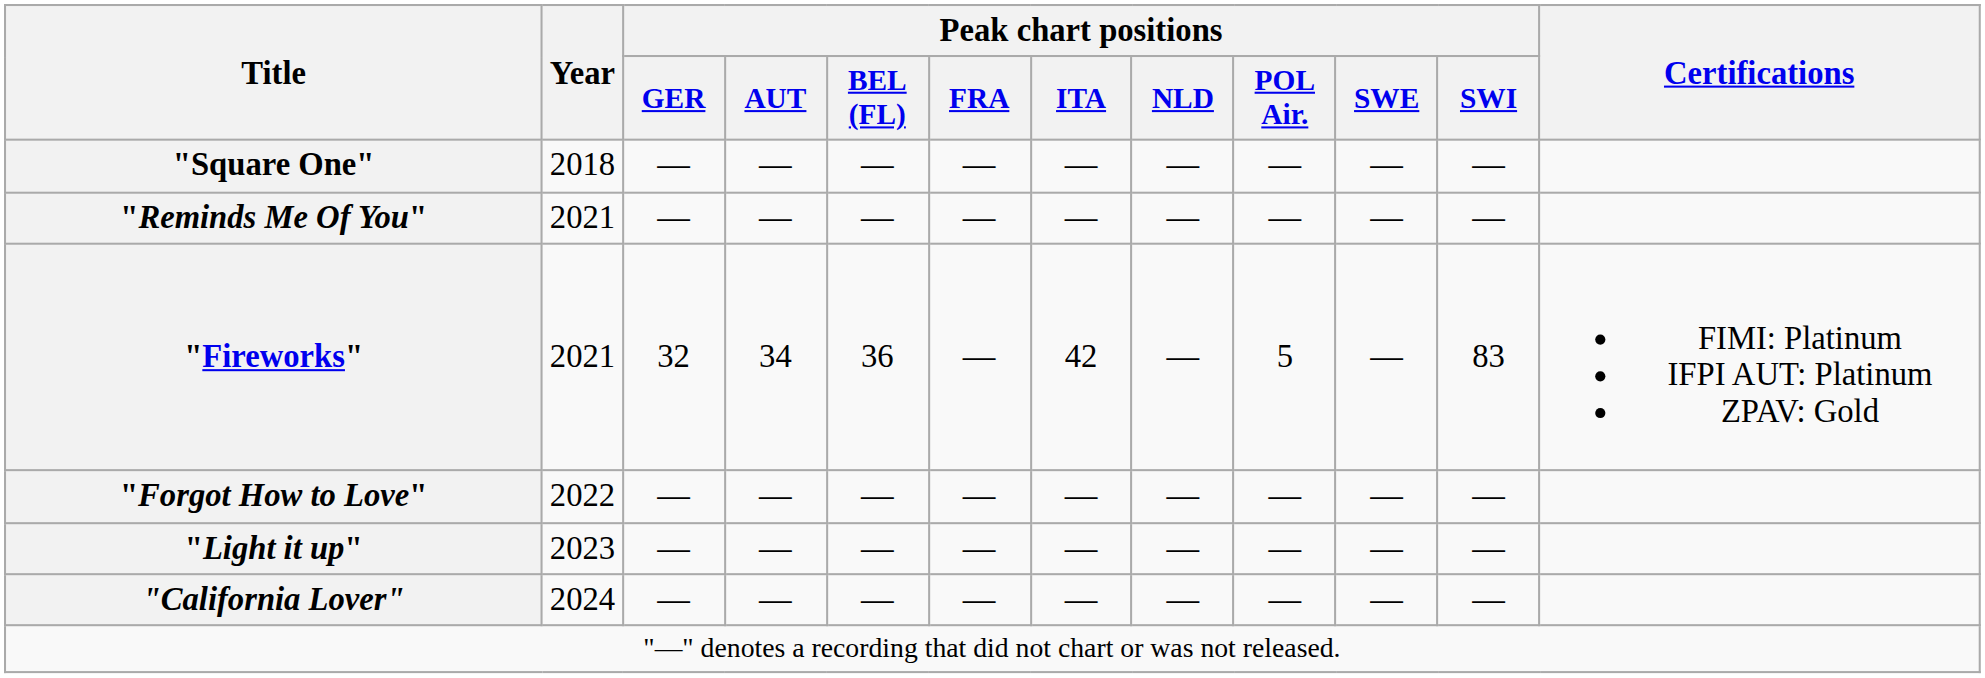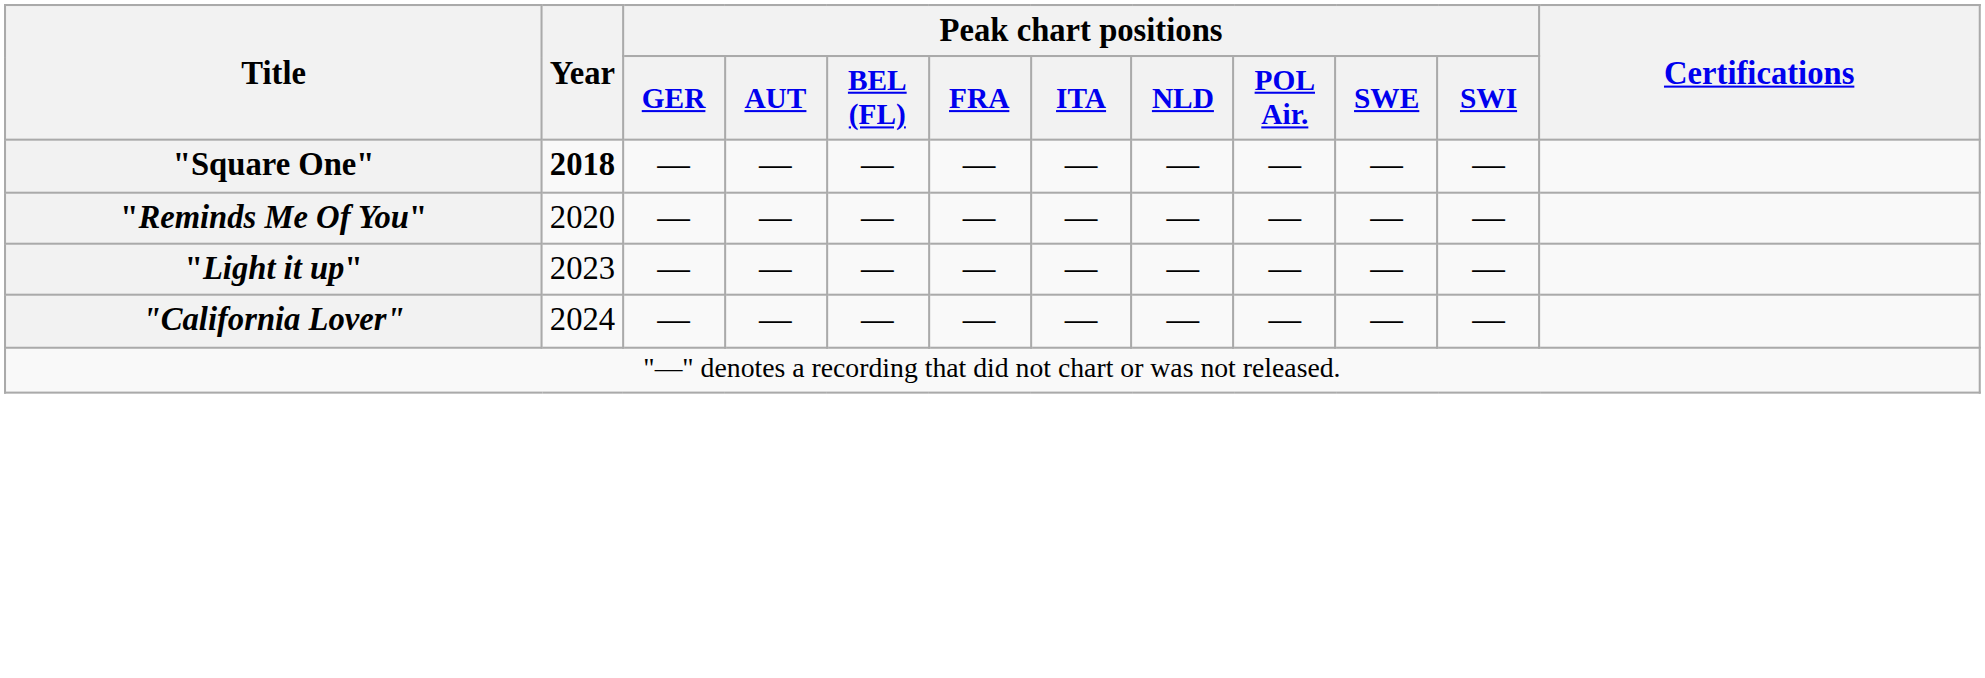(582, 165) normal -> (582, 165) bold
(582, 217) 2021 -> (582, 217) 2020
- row: (274, 356)
- row: (274, 496)
